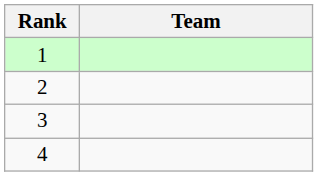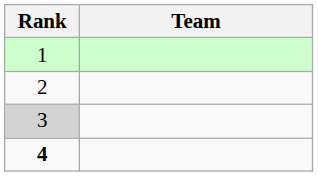(42, 120) no background -> (42, 120) lightgrey background
(42, 154) normal -> (42, 154) bold
